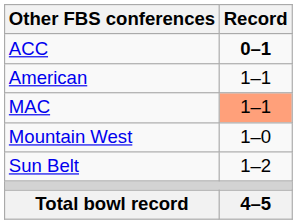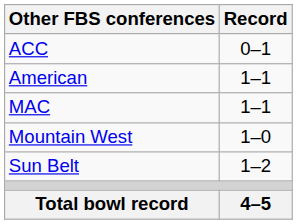(256, 48) bold -> (256, 48) normal
(256, 107) lightsalmon background -> (256, 107) no background
